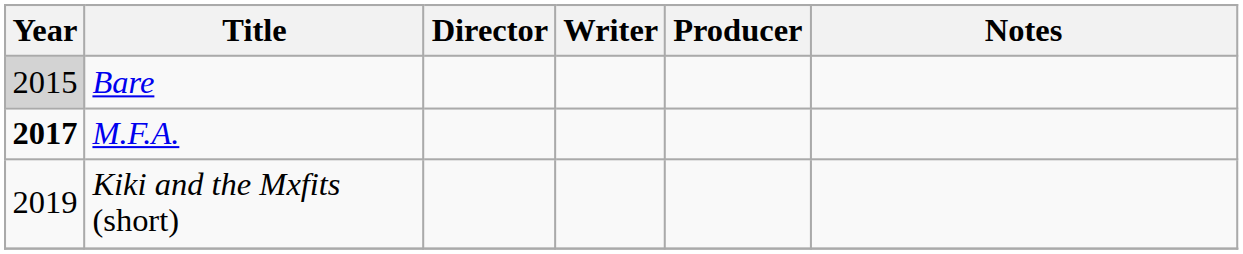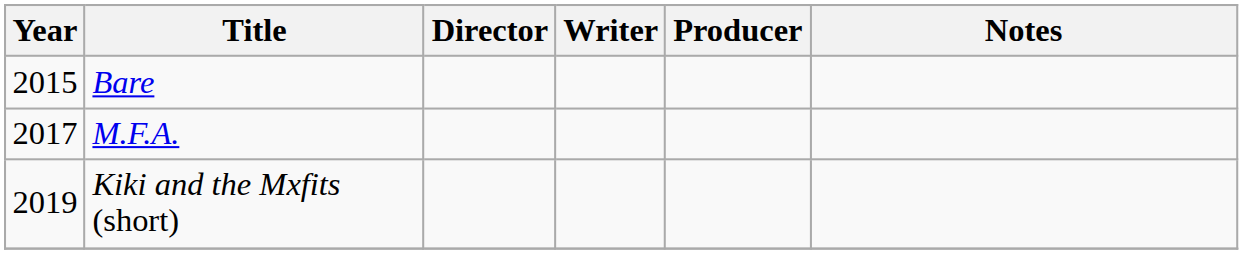(45, 81) lightgrey background -> (45, 81) no background
(45, 133) bold -> (45, 133) normal
